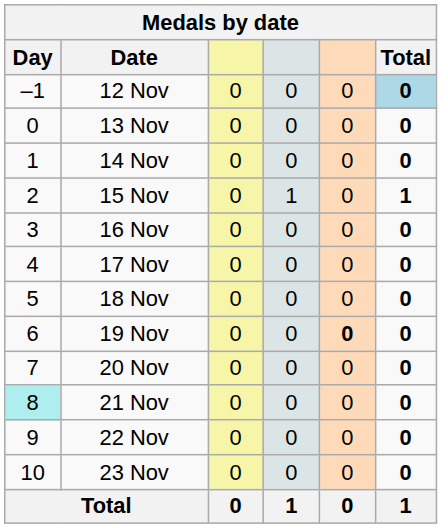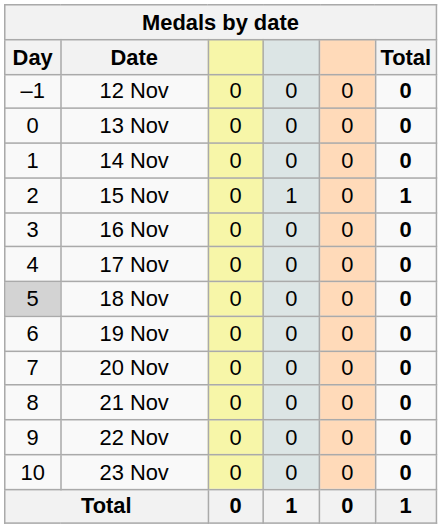(406, 92) lightblue background -> (406, 92) no background
(33, 299) no background -> (33, 299) lightgrey background
(347, 334) bold -> (347, 334) normal
(33, 403) paleturquoise background -> (33, 403) no background
